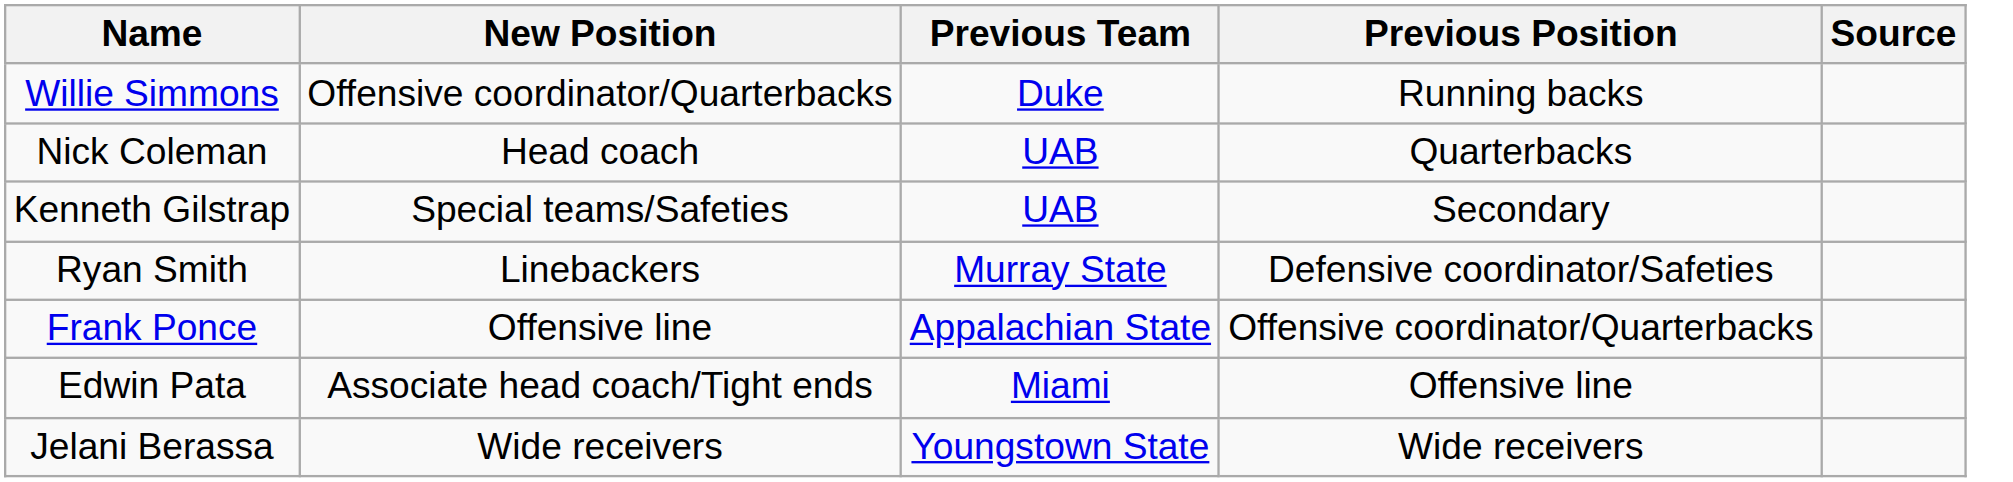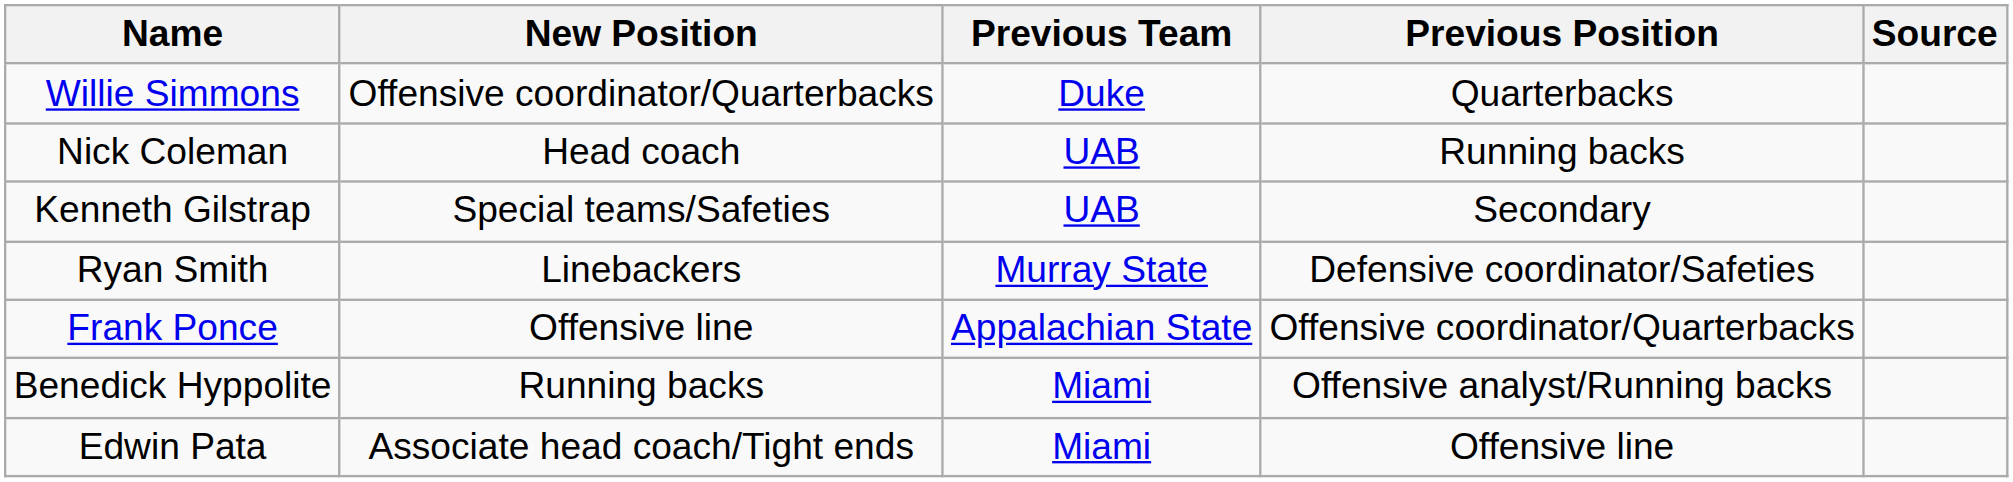(1521, 92) Running backs -> (1562, 92) Quarterbacks
(1521, 151) Quarterbacks -> (1562, 151) Running backs
+ row: (173, 387)
- row: (152, 446)
